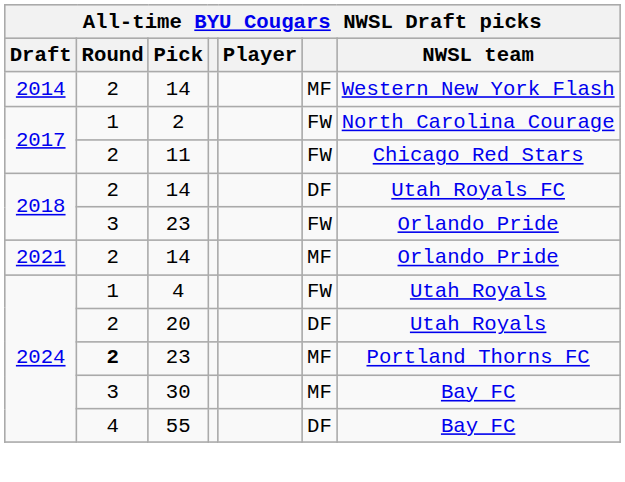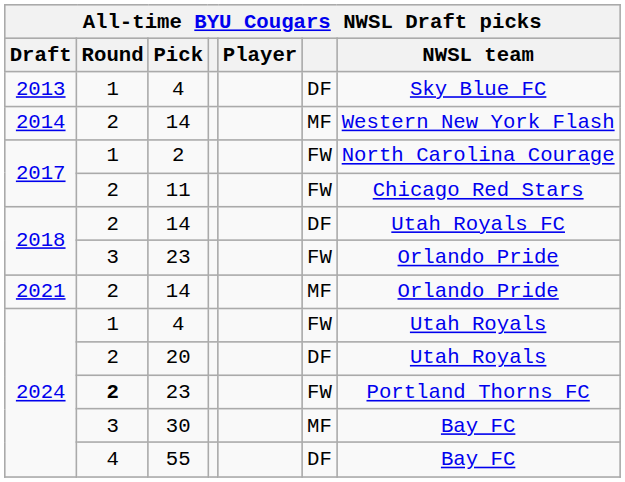+ row: (41, 89)
(319, 359) MF -> (319, 392) FW
